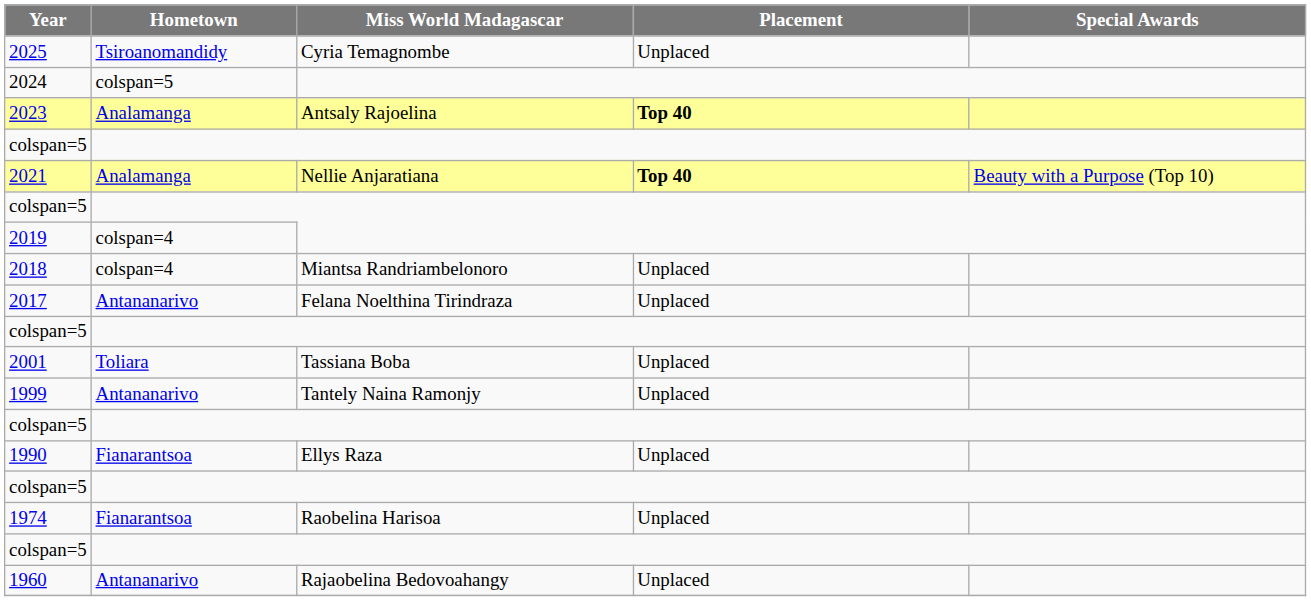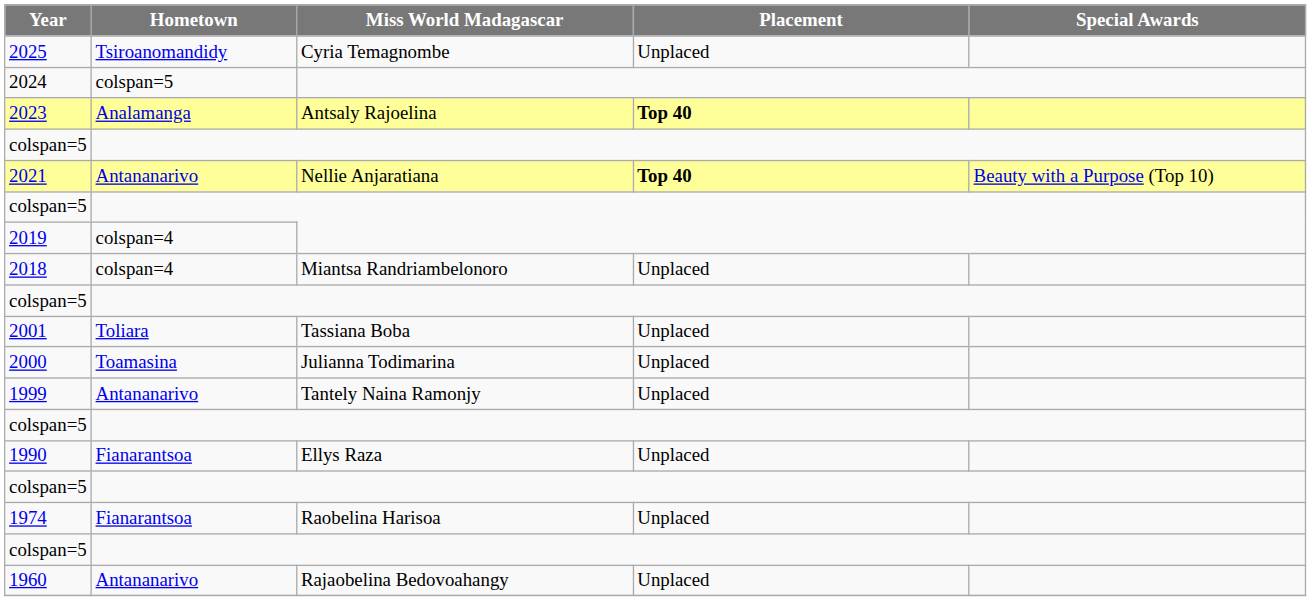(143, 176) Analamanga -> (147, 176) Antananarivo
- row: (28, 300)
+ row: (28, 362)
